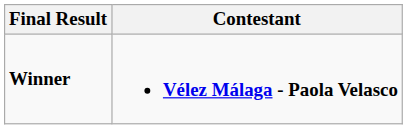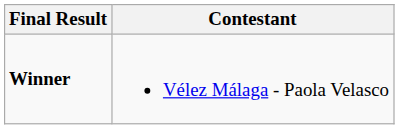(257, 90) bold -> (252, 90) normal
